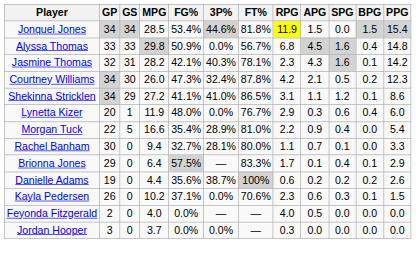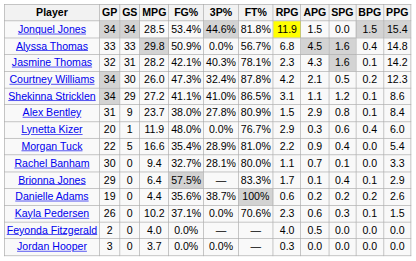+ row: (52, 113)
